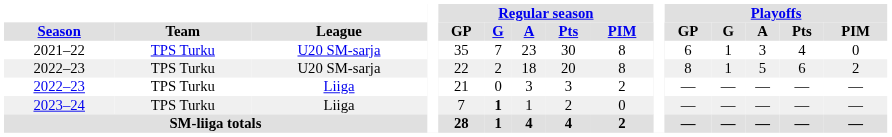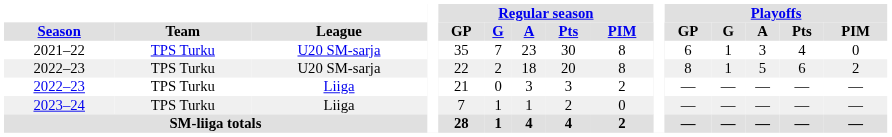(498, 105) bold -> (498, 105) normal
